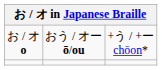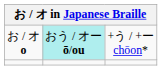(74, 43) no background -> (74, 43) paleturquoise background
